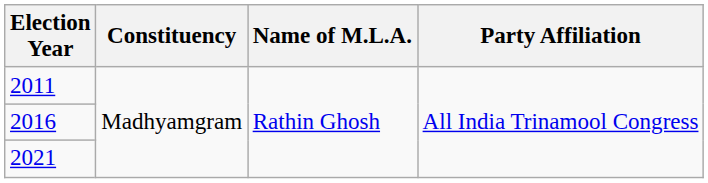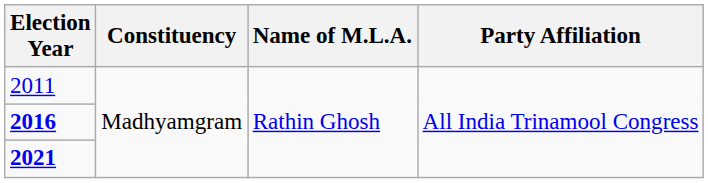(33, 121) normal -> (33, 121) bold
(33, 158) normal -> (33, 158) bold
